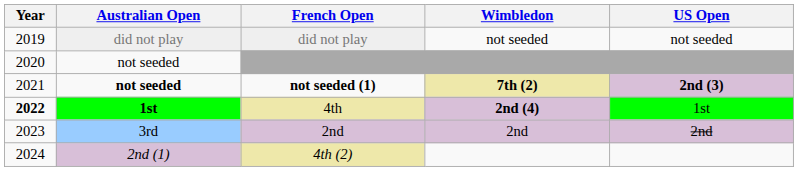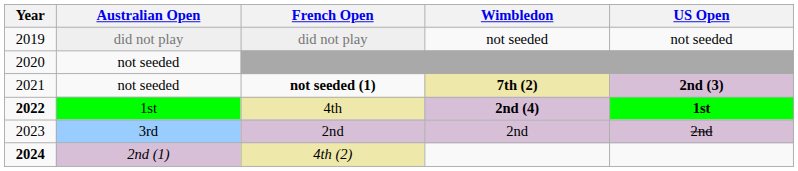(148, 85) bold -> (148, 85) normal
(148, 108) bold -> (148, 108) normal
(702, 108) normal -> (702, 108) bold
(30, 154) normal -> (30, 154) bold
